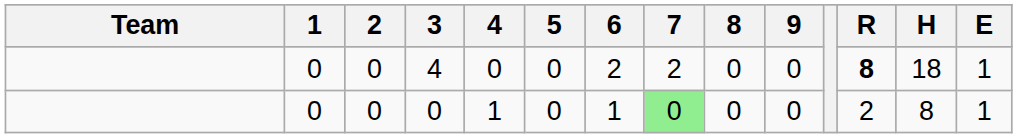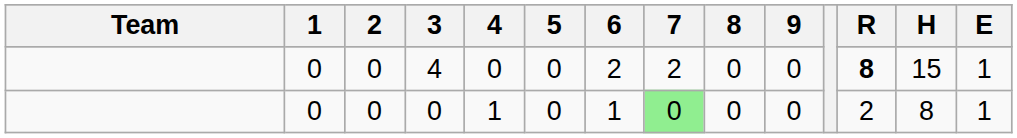(926, 68) 18 -> (926, 68) 15
